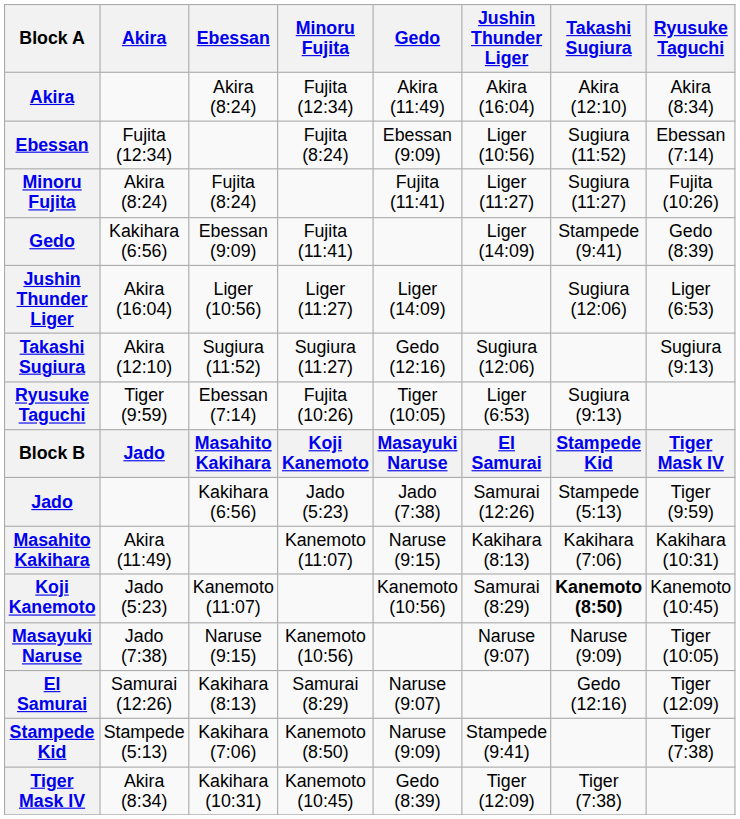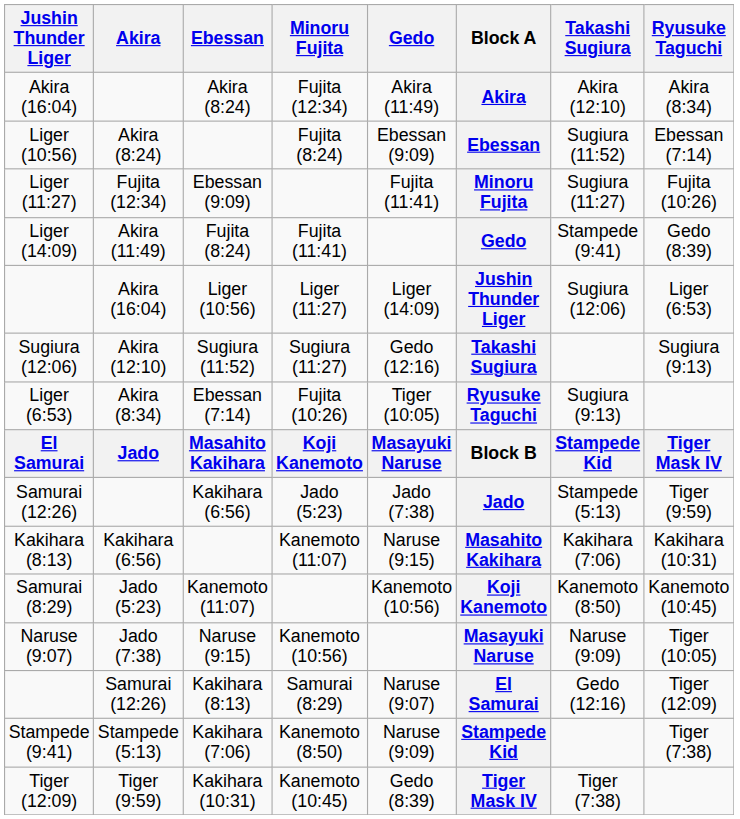columns swapped: (52, 38) <-> (507, 38)
(144, 144) Fujita (12:34) -> (138, 144) Akira (8:24)
(144, 192) Akira (8:24) -> (138, 192) Fujita (12:34)
(233, 192) Fujita (8:24) -> (227, 192) Ebessan (9:09)
(144, 241) Kakihara (6:56) -> (138, 241) Akira (11:49)
(233, 241) Ebessan (9:09) -> (227, 241) Fujita (8:24)
(144, 405) Tiger (9:59) -> (138, 405) Akira (8:34)
(144, 549) Akira (11:49) -> (138, 549) Kakihara (6:56)
(599, 598) bold -> (598, 598) normal
(144, 790) Akira (8:34) -> (138, 790) Tiger (9:59)
